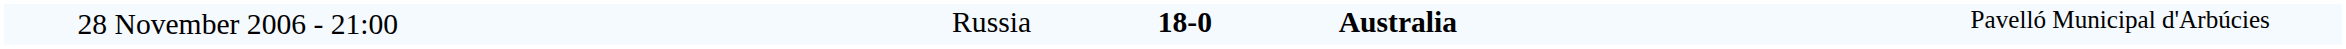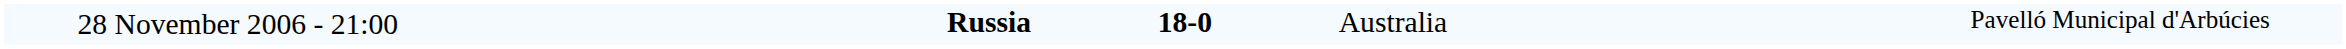(992, 22) normal -> (989, 22) bold
(1398, 22) bold -> (1393, 22) normal
